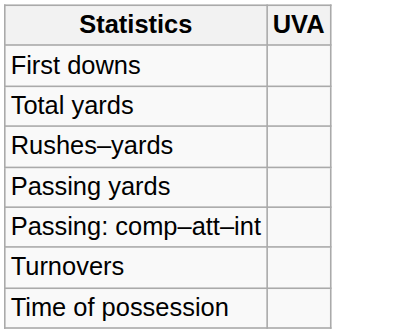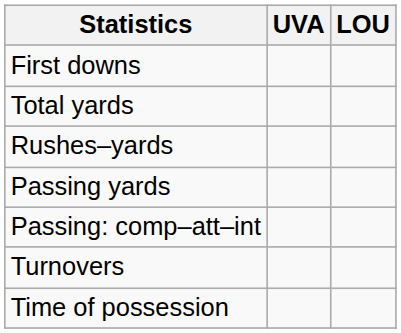+ column: (363, 25)
